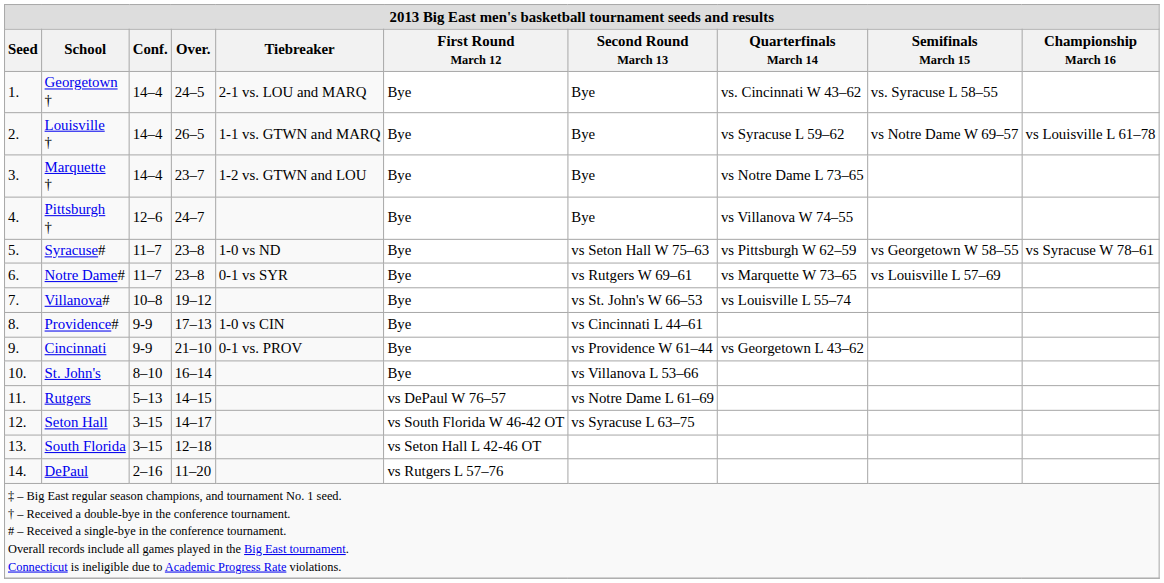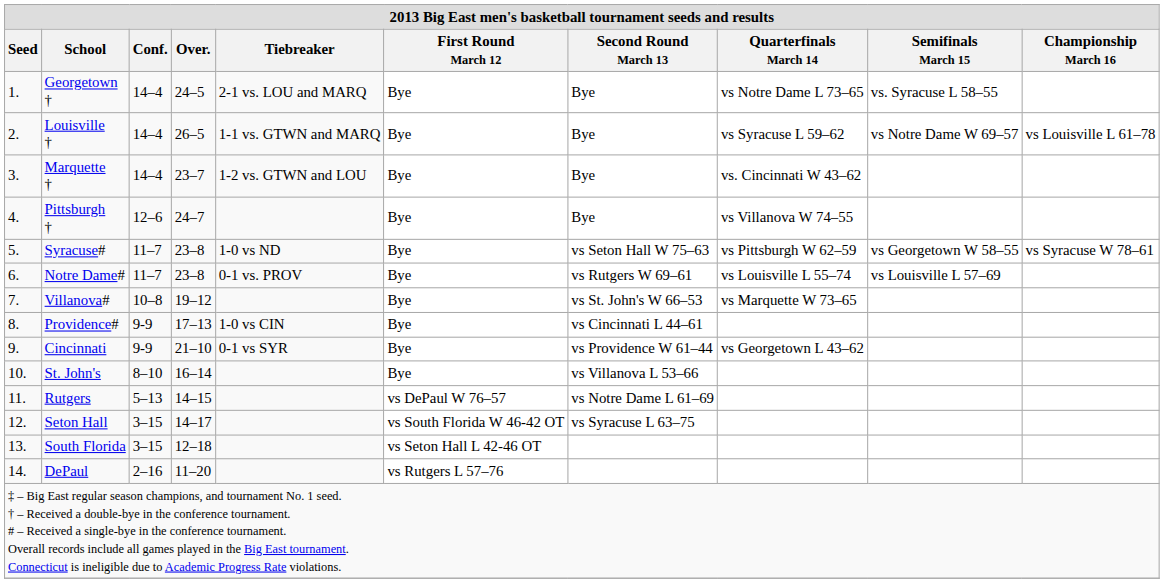(791, 92) vs. Cincinnati W 43–62 -> (792, 92) vs Notre Dame L 73–65
(792, 176) vs Notre Dame L 73–65 -> (791, 176) vs. Cincinnati W 43–62
(253, 275) 0-1 vs SYR -> (260, 275) 0-1 vs. PROV
(789, 275) vs Marquette W 73–65 -> (786, 275) vs Louisville L 55–74
(786, 300) vs Louisville L 55–74 -> (789, 300) vs Marquette W 73–65
(260, 349) 0-1 vs. PROV -> (253, 349) 0-1 vs SYR
